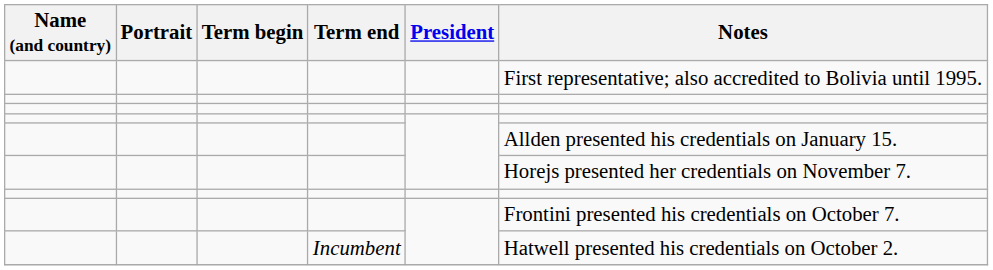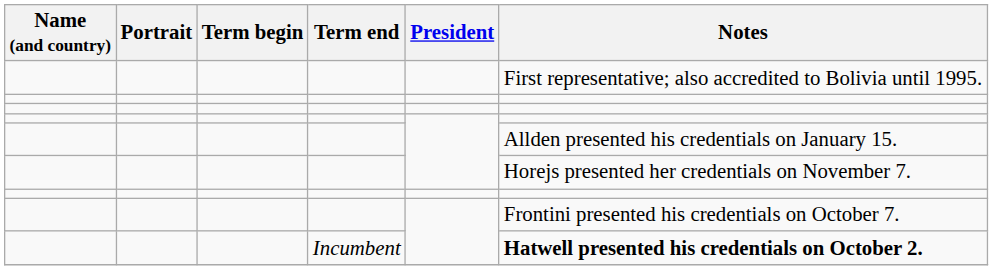(701, 247) normal -> (713, 247) bold
